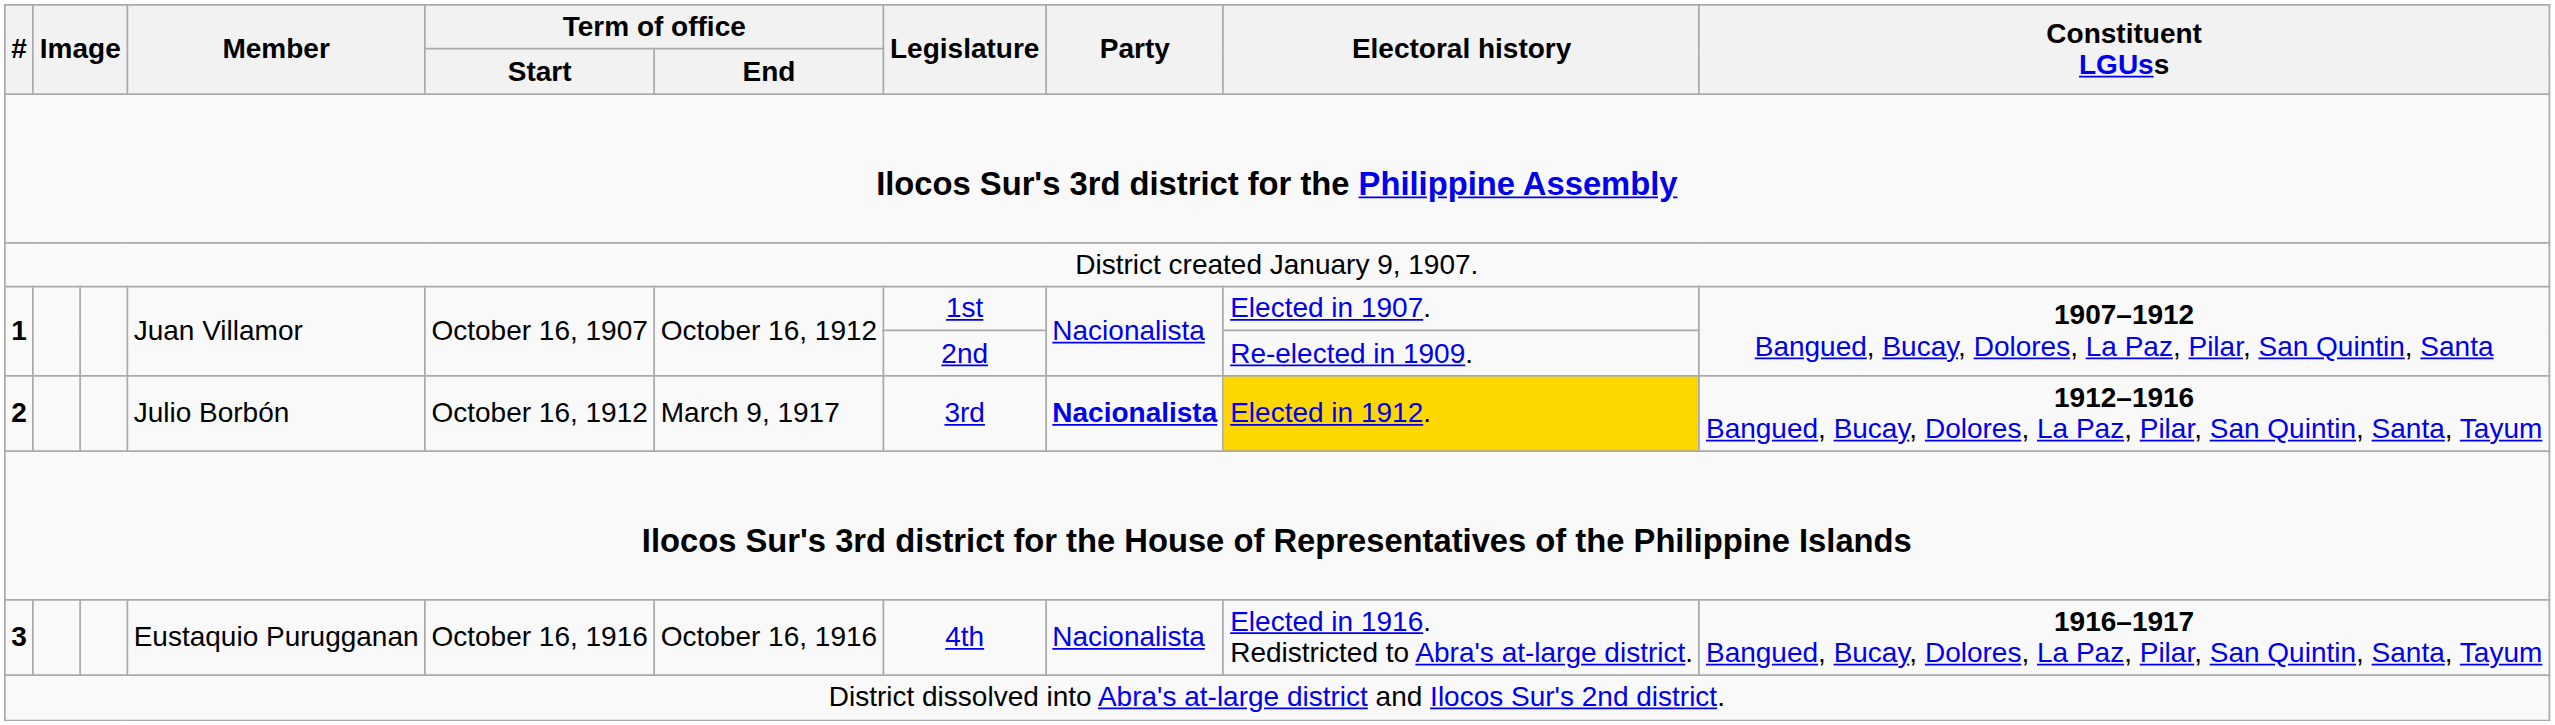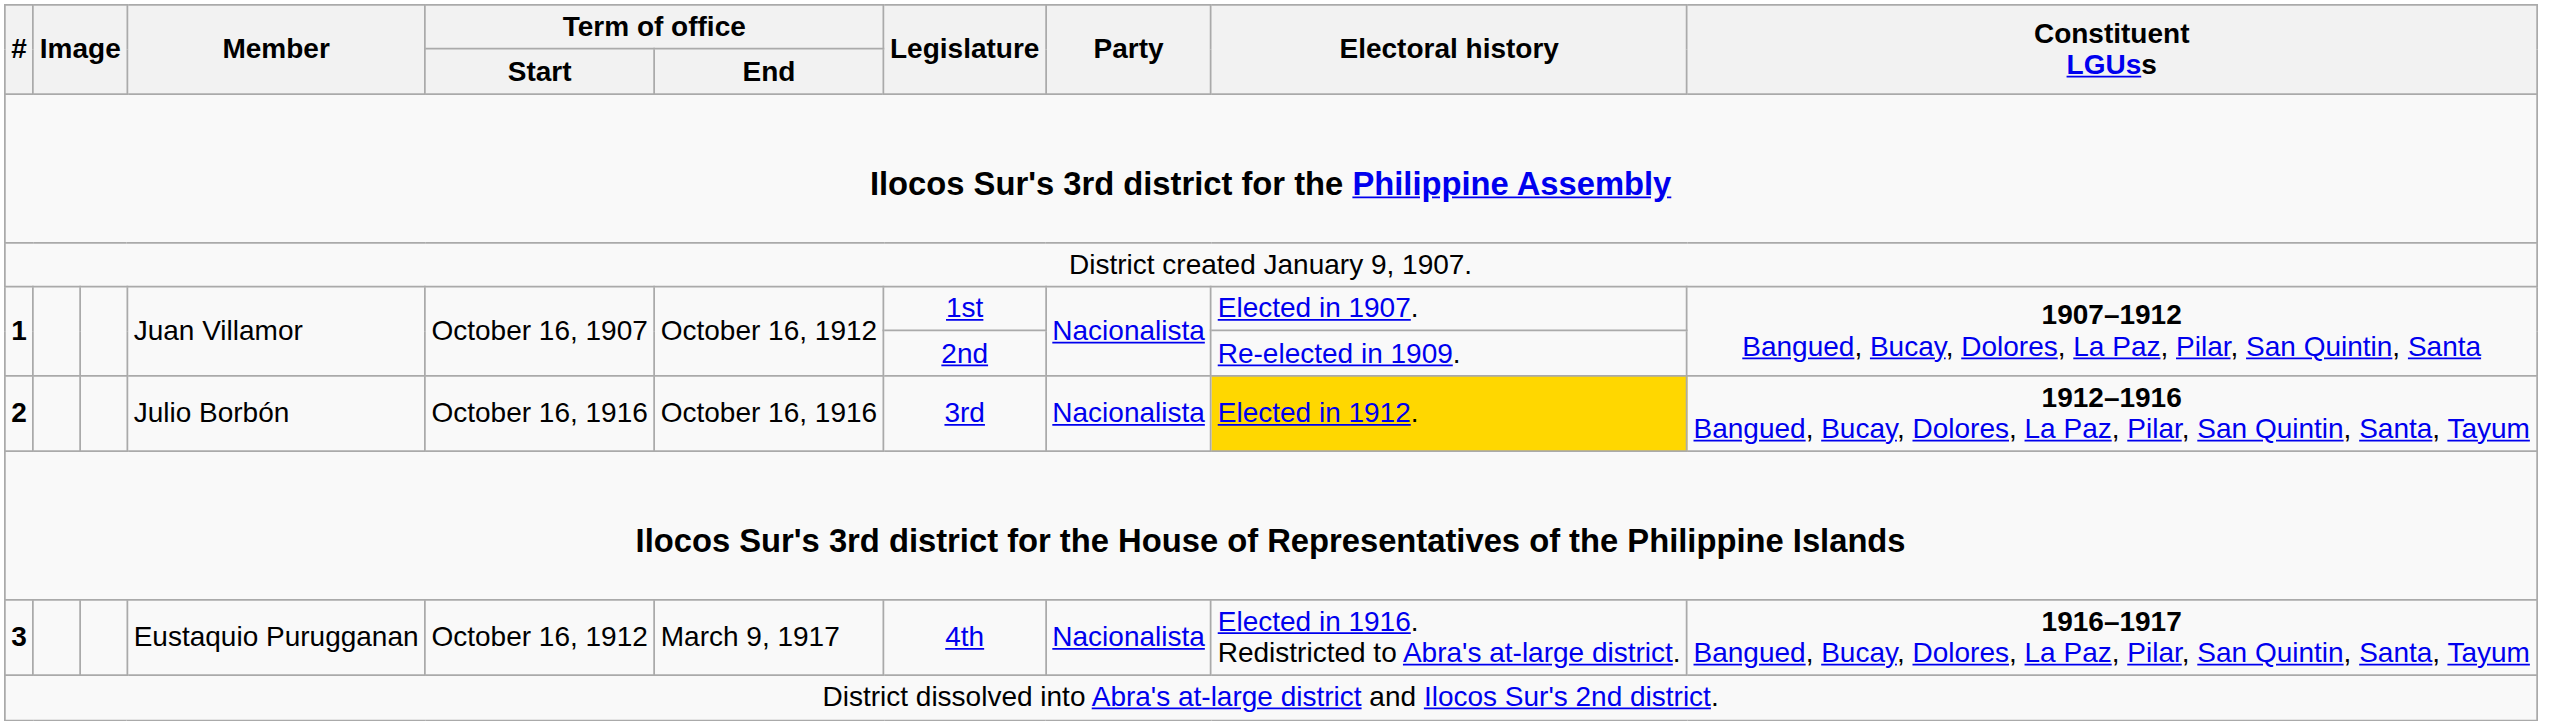(540, 412) October 16, 1912 -> (540, 412) October 16, 1916
(750, 412) March 9, 1917 -> (769, 412) October 16, 1916
(1135, 412) bold -> (1129, 412) normal
(540, 637) October 16, 1916 -> (540, 637) October 16, 1912
(769, 637) October 16, 1916 -> (750, 637) March 9, 1917
